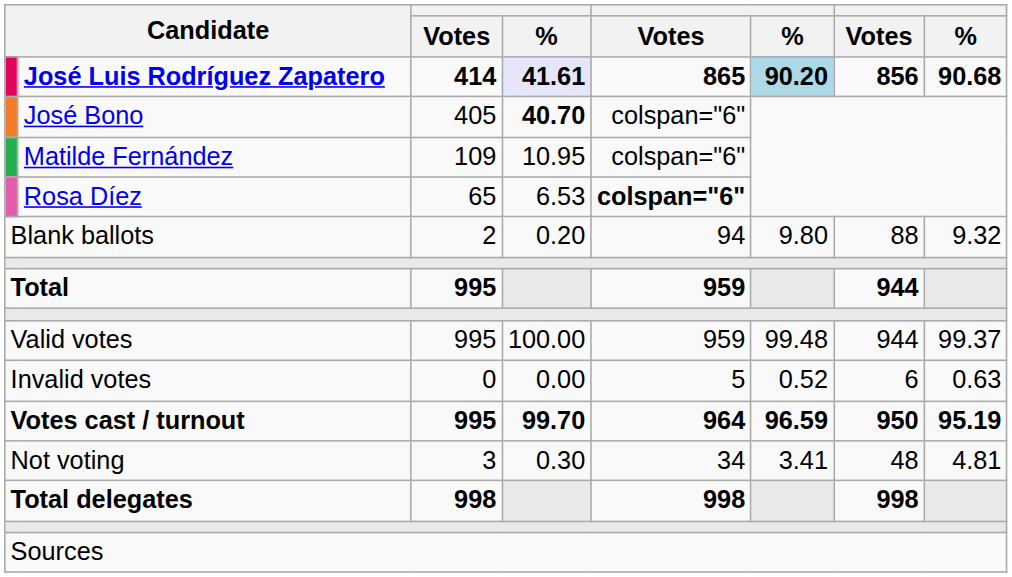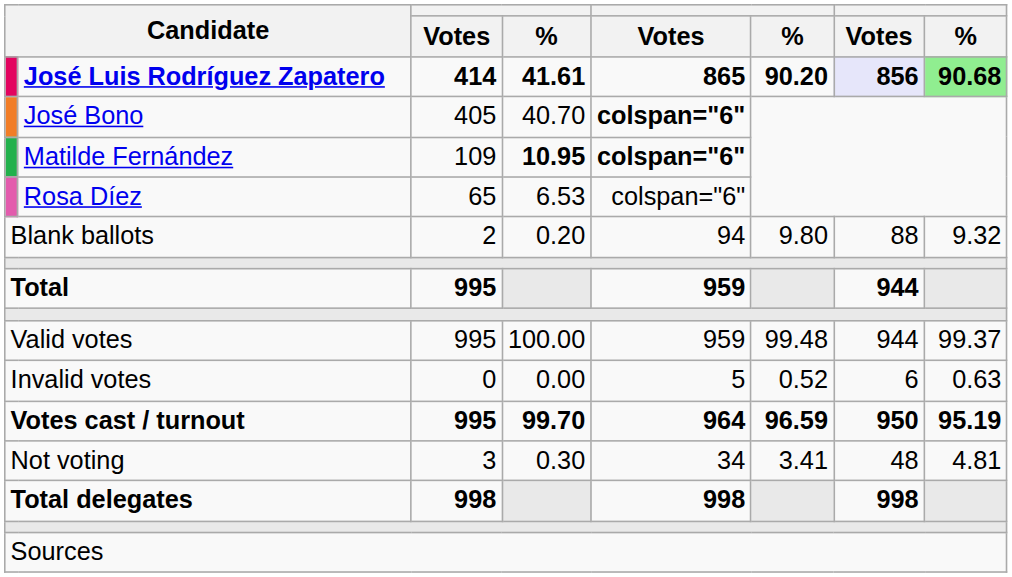(554, 76) lavender background -> (554, 76) no background
(796, 76) lightblue background -> (796, 76) no background
(898, 76) no background -> (898, 76) lavender background
(970, 76) no background -> (970, 76) lightgreen background
(554, 116) bold -> (554, 116) normal
(678, 116) normal -> (671, 116) bold
(554, 156) normal -> (554, 156) bold
(678, 156) normal -> (671, 156) bold
(671, 196) bold -> (678, 196) normal
